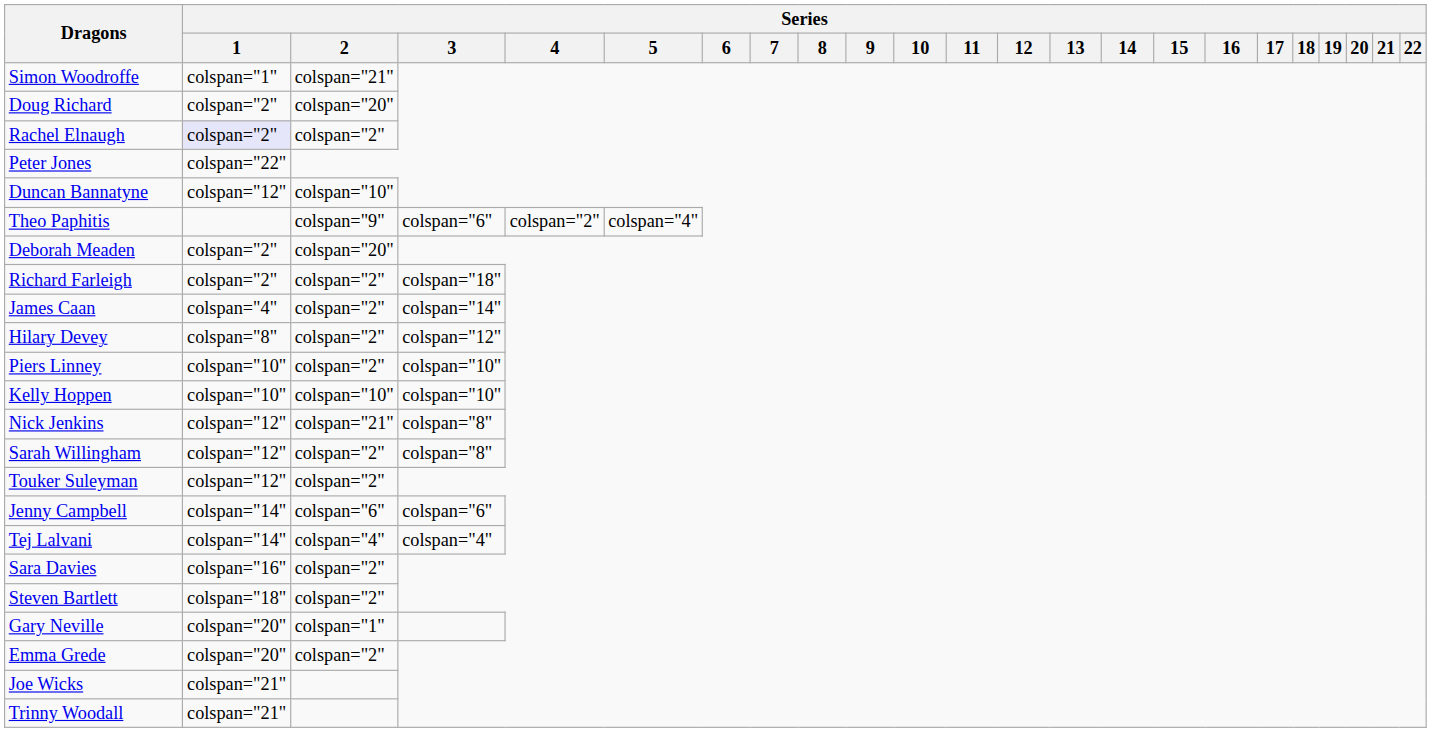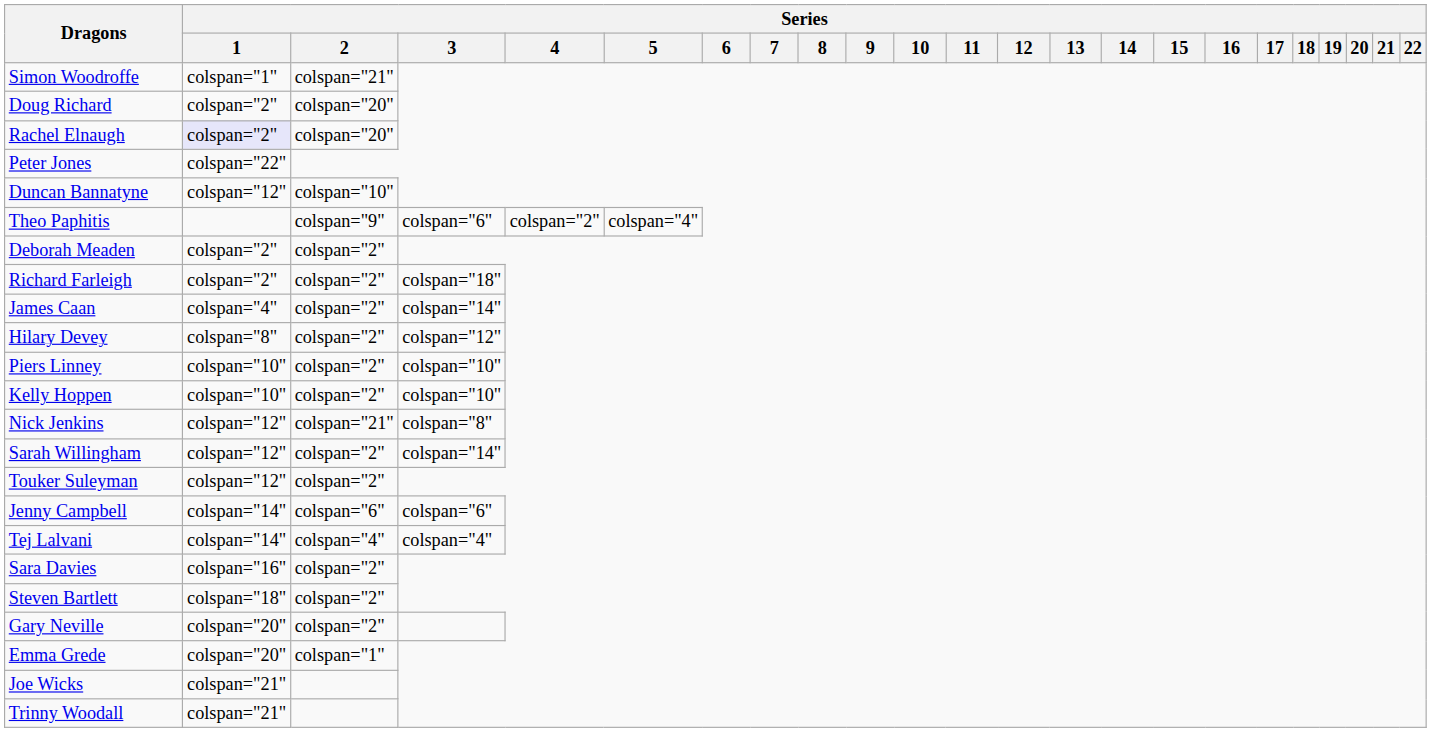(340, 134) colspan="2" -> (344, 134) colspan="20"
(344, 250) colspan="20" -> (340, 250) colspan="2"
(344, 395) colspan="10" -> (340, 395) colspan="2"
(447, 452) colspan="8" -> (452, 452) colspan="14"
(340, 626) colspan="1" -> (340, 626) colspan="2"
(340, 655) colspan="2" -> (340, 655) colspan="1"
